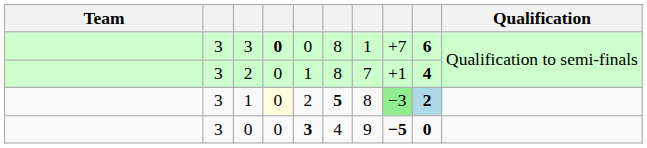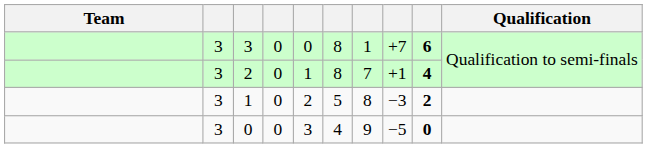(278, 45) bold -> (278, 45) normal
(278, 101) lightyellow background -> (278, 101) no background
(338, 101) bold -> (338, 101) normal
(397, 101) lightgreen background -> (397, 101) no background
(427, 101) lightblue background -> (427, 101) no background
(308, 128) bold -> (308, 128) normal
(397, 128) bold -> (397, 128) normal
